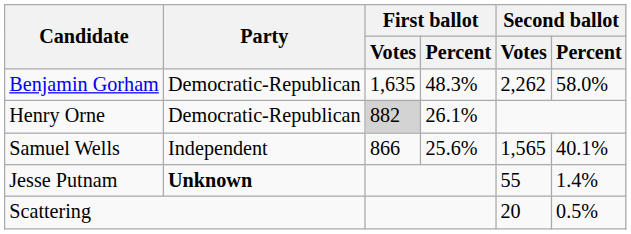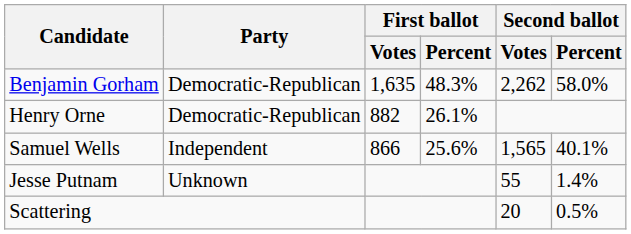(385, 116) lightgrey background -> (385, 116) no background
(210, 180) bold -> (208, 180) normal
